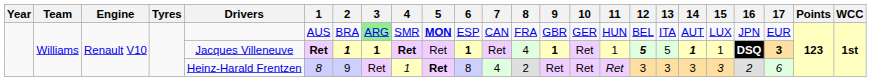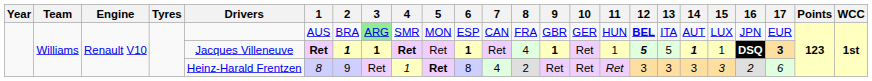(438, 32) bold -> (438, 32) normal
(643, 32) normal -> (644, 32) bold
